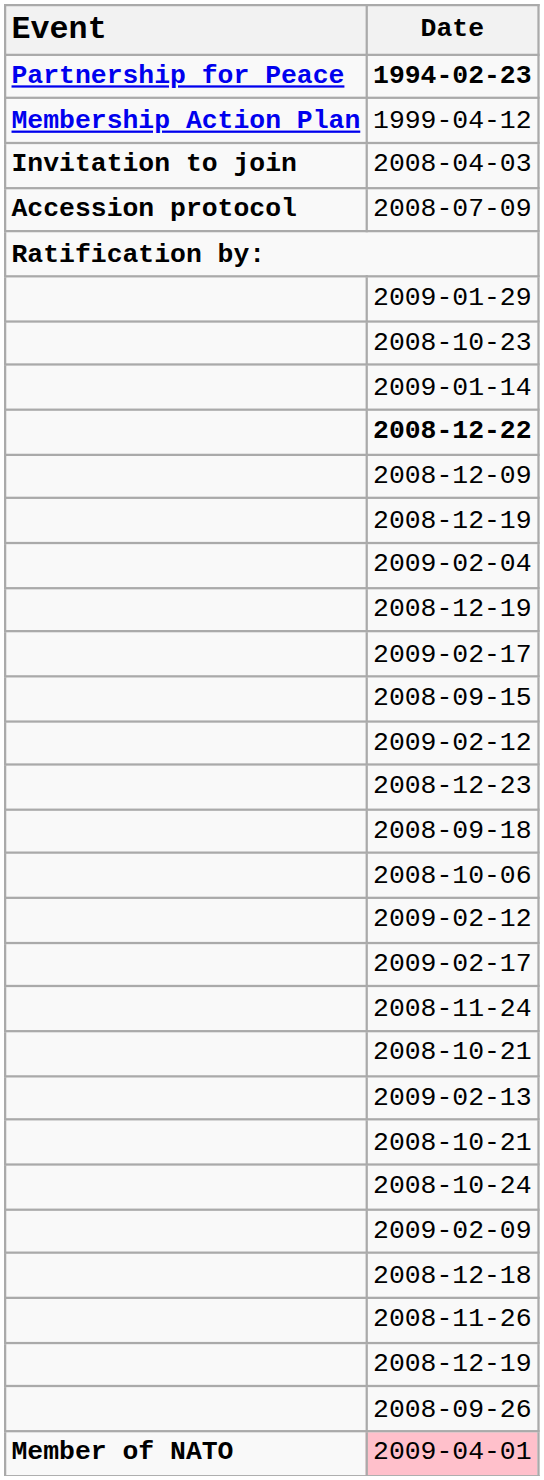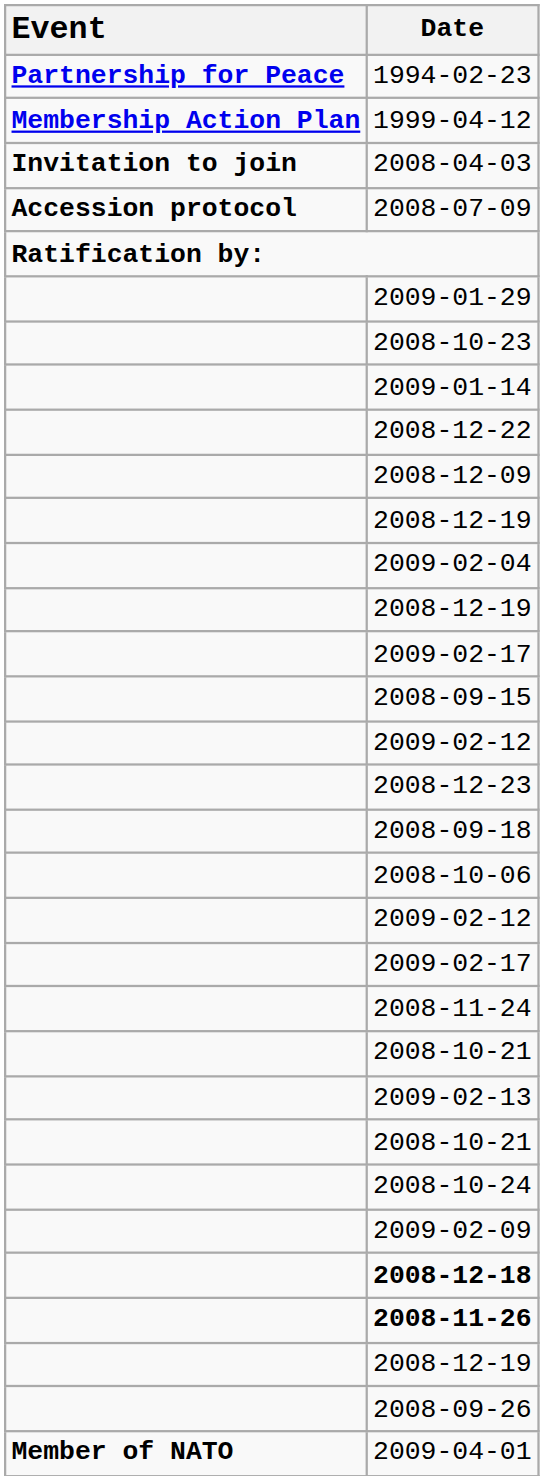(452, 76) bold -> (452, 76) normal
(452, 431) bold -> (452, 431) normal
(452, 1275) normal -> (452, 1275) bold
(452, 1320) normal -> (452, 1320) bold
(452, 1453) pink background -> (452, 1453) no background
